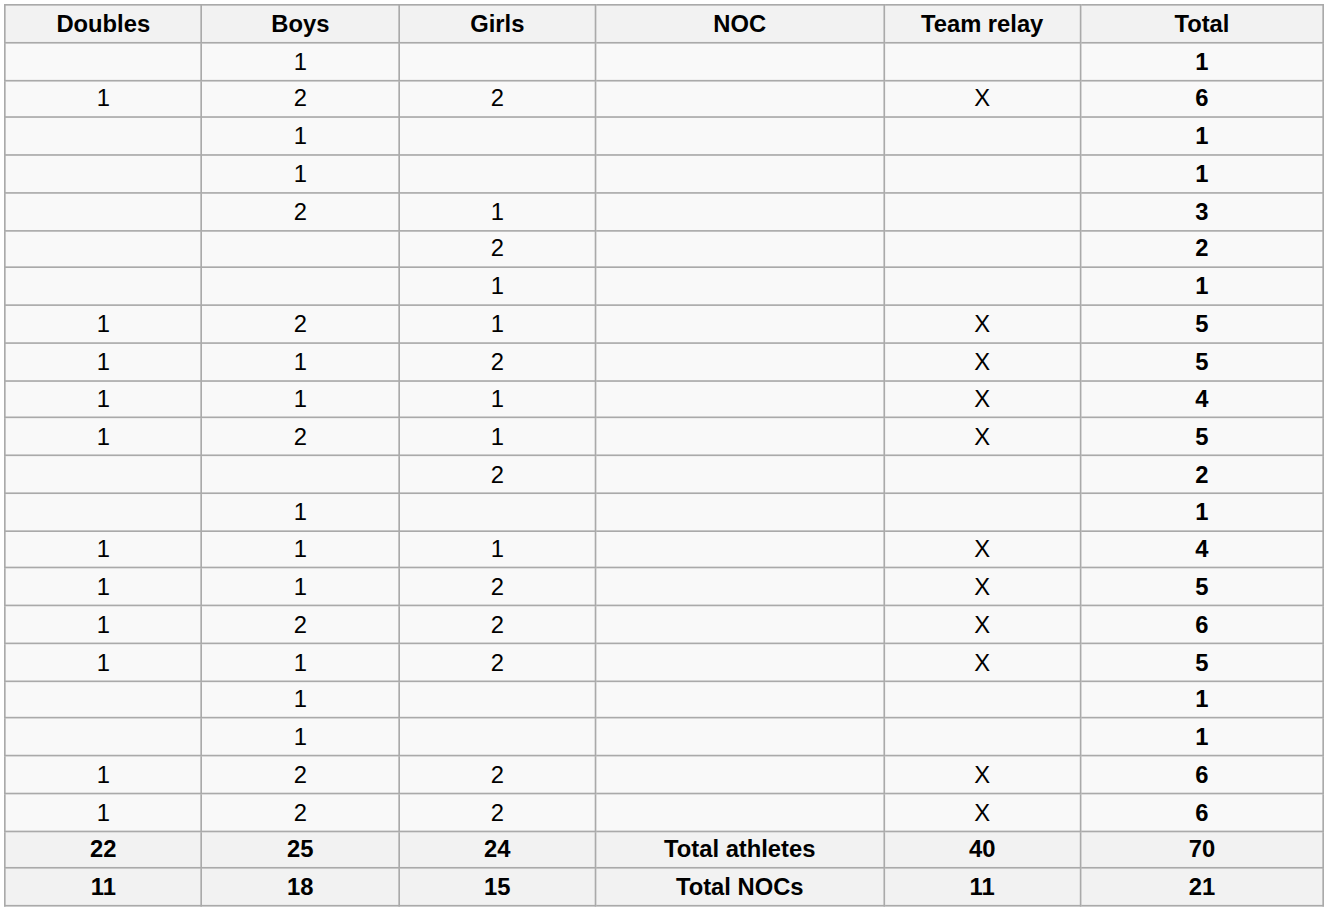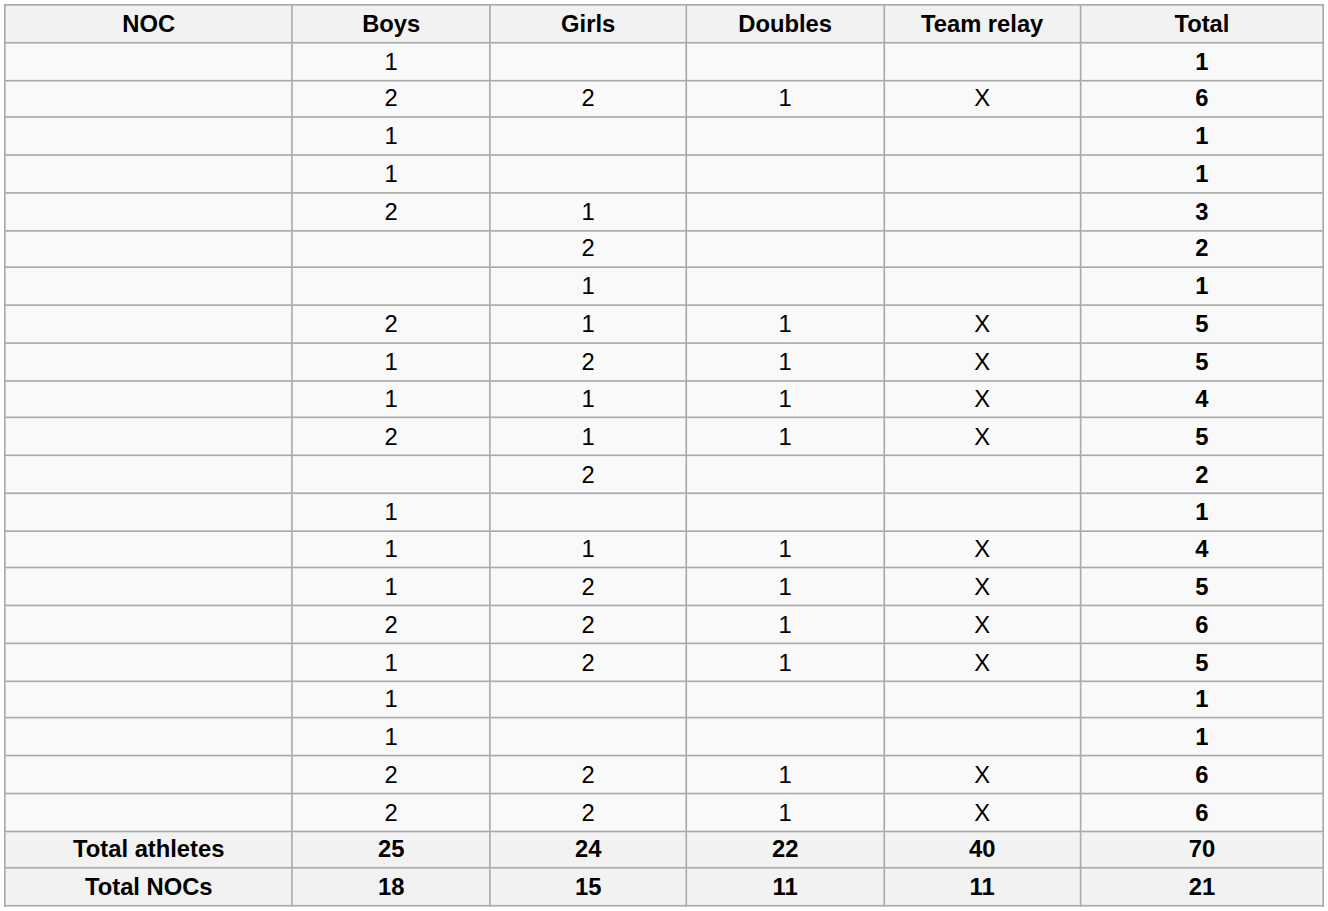columns swapped: (740, 24) <-> (103, 24)
